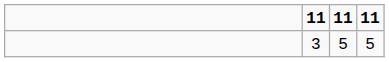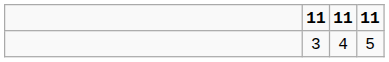(343, 44) 5 -> (343, 44) 4
